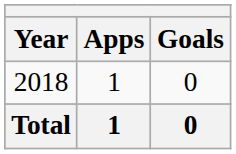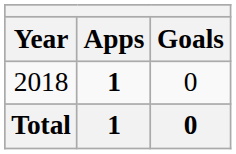(114, 82) normal -> (114, 82) bold
